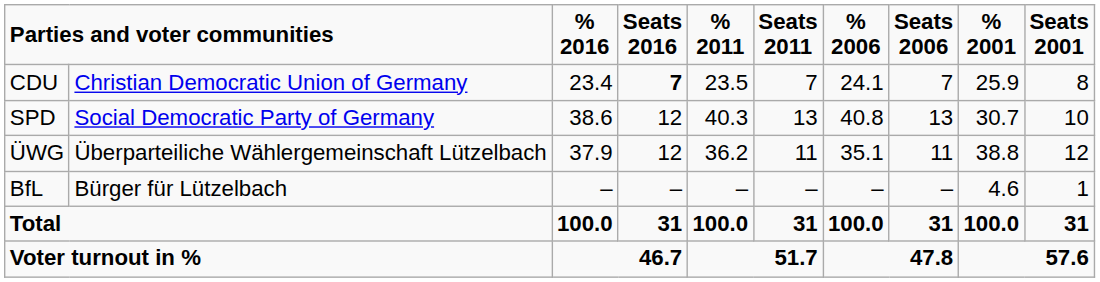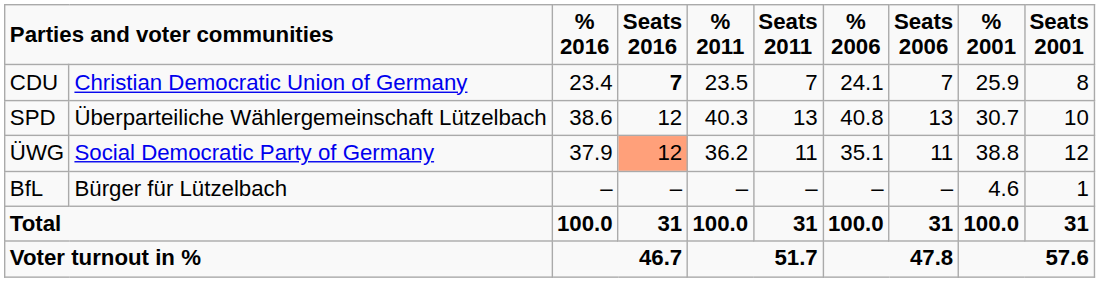(254, 117) Social Democratic Party of Germany -> (311, 117) Überparteiliche Wählergemeinschaft Lützelbach
(311, 152) Überparteiliche Wählergemeinschaft Lützelbach -> (254, 152) Social Democratic Party of Germany
(670, 152) no background -> (670, 152) lightsalmon background
